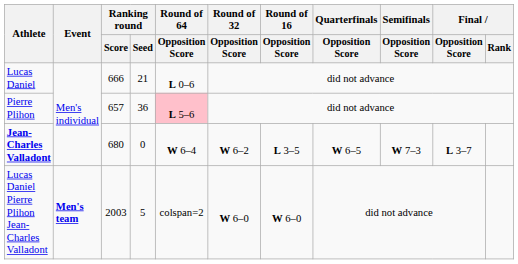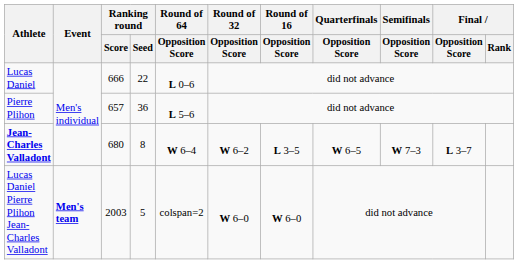(143, 78) 21 -> (143, 78) 22
(182, 115) pink background -> (182, 115) no background
(143, 145) 0 -> (143, 145) 8
